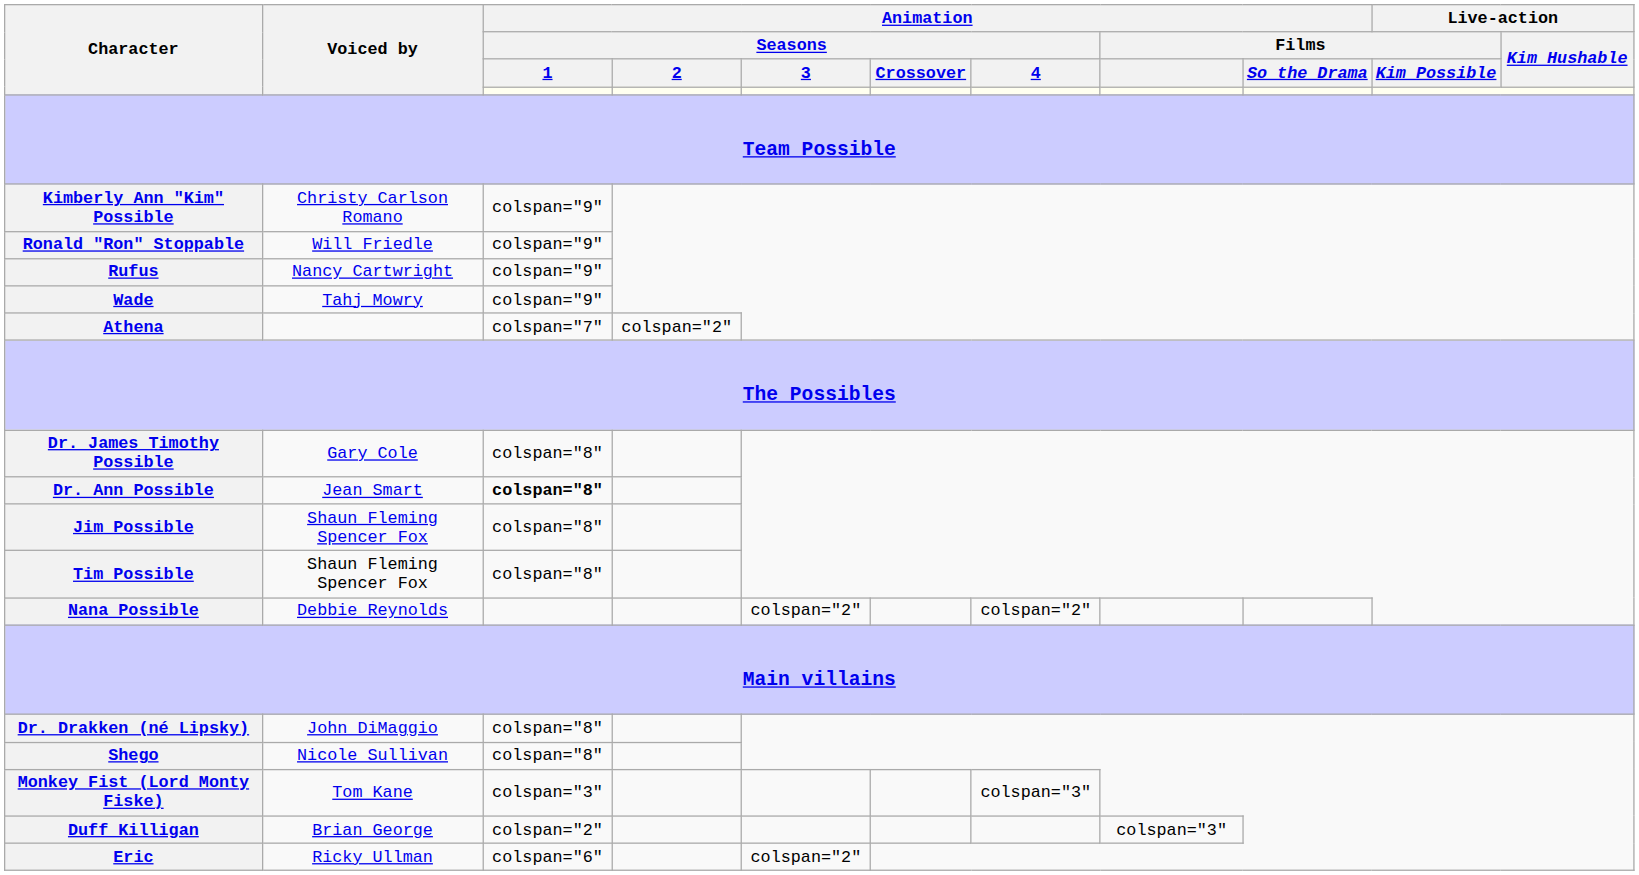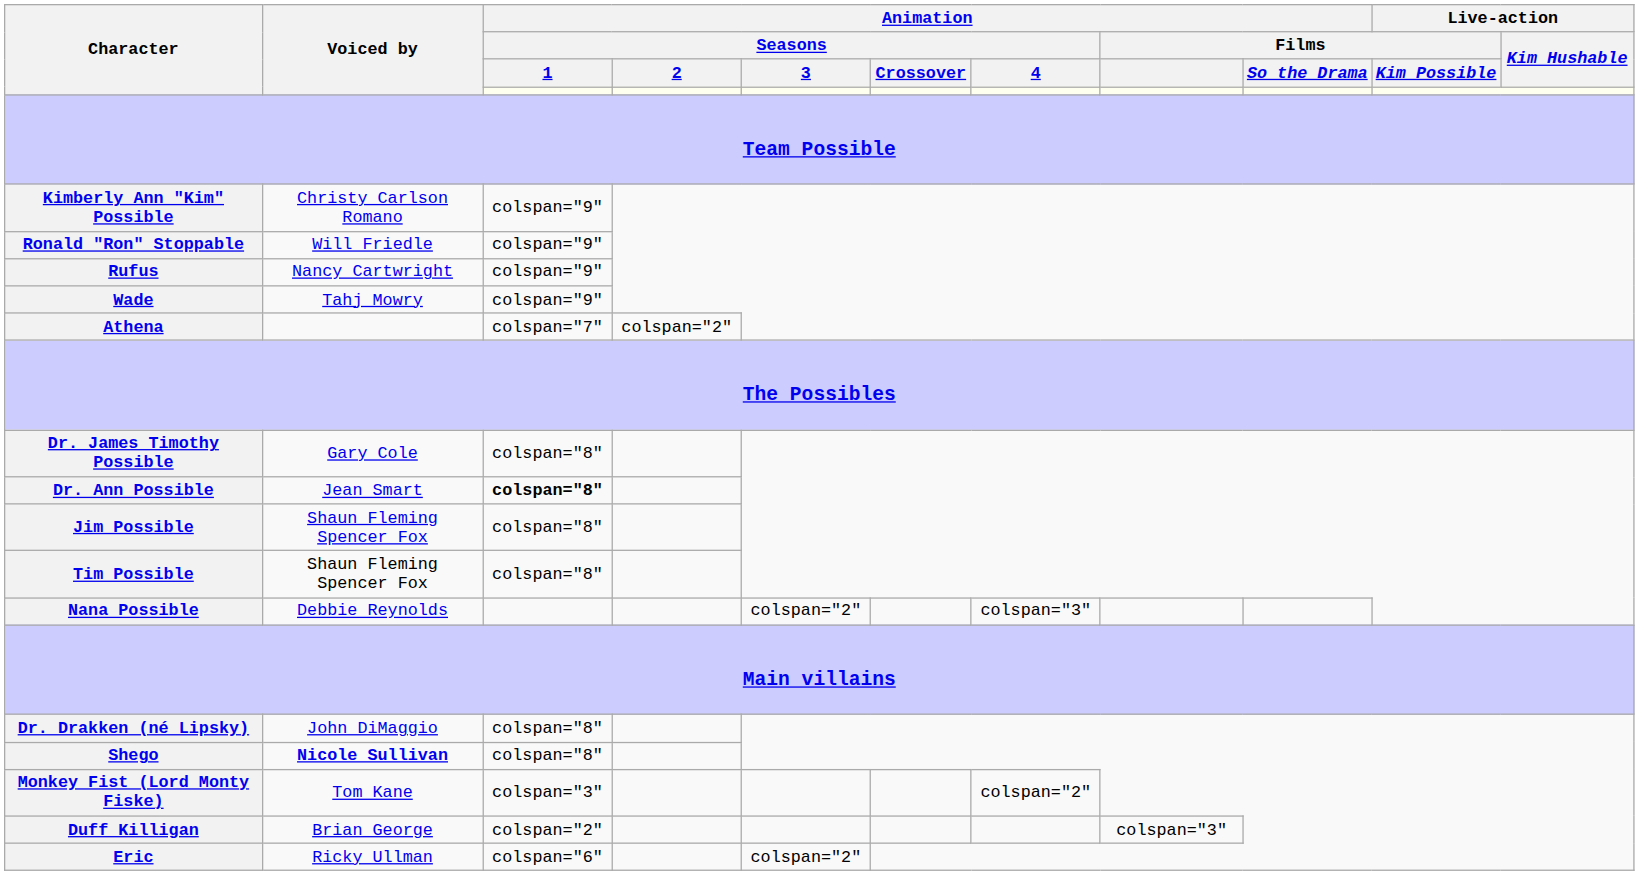(1036, 611) colspan="2" -> (1036, 611) colspan="3"
(373, 756) normal -> (373, 756) bold
(1036, 793) colspan="3" -> (1036, 793) colspan="2"
